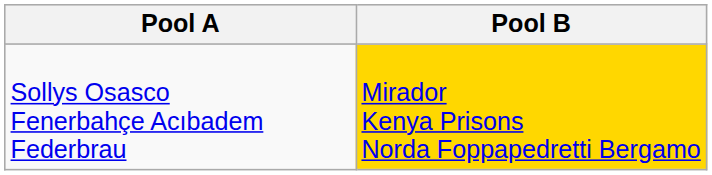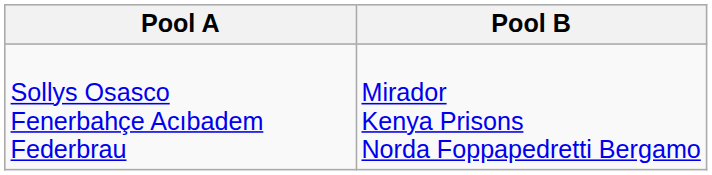(531, 120) gold background -> (531, 120) no background
